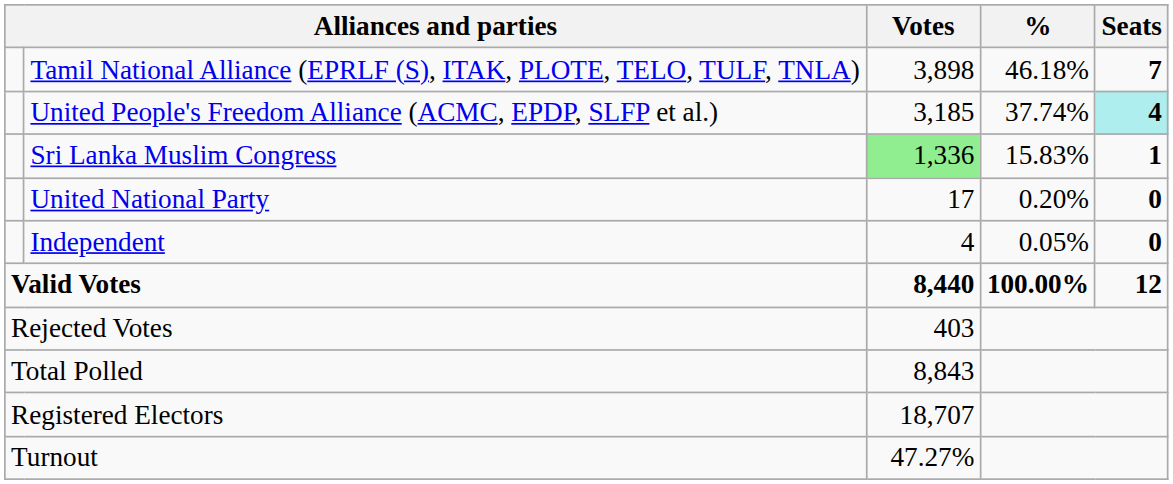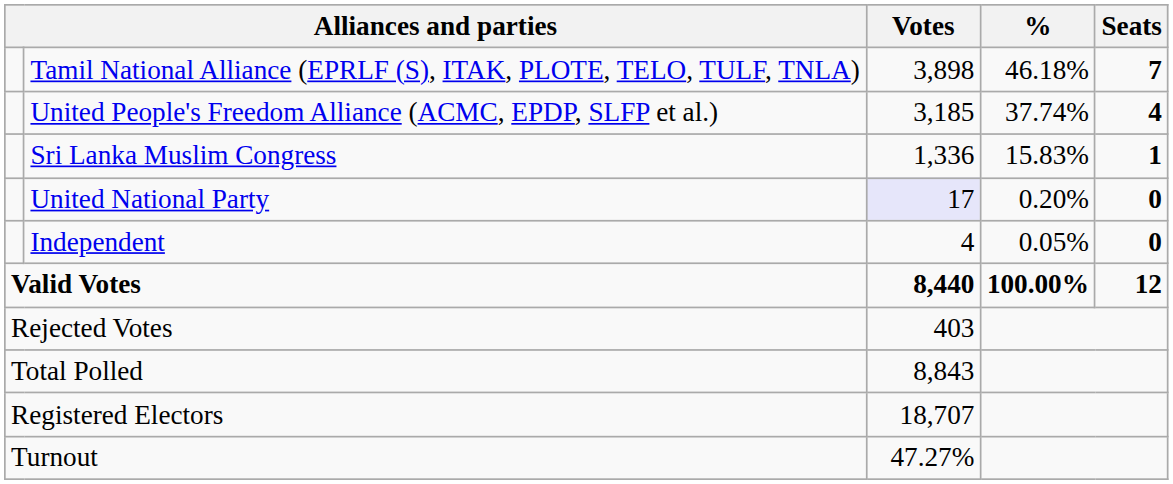(1155, 112) paleturquoise background -> (1155, 112) no background
(944, 155) lightgreen background -> (944, 155) no background
(961, 198) no background -> (961, 198) lavender background
